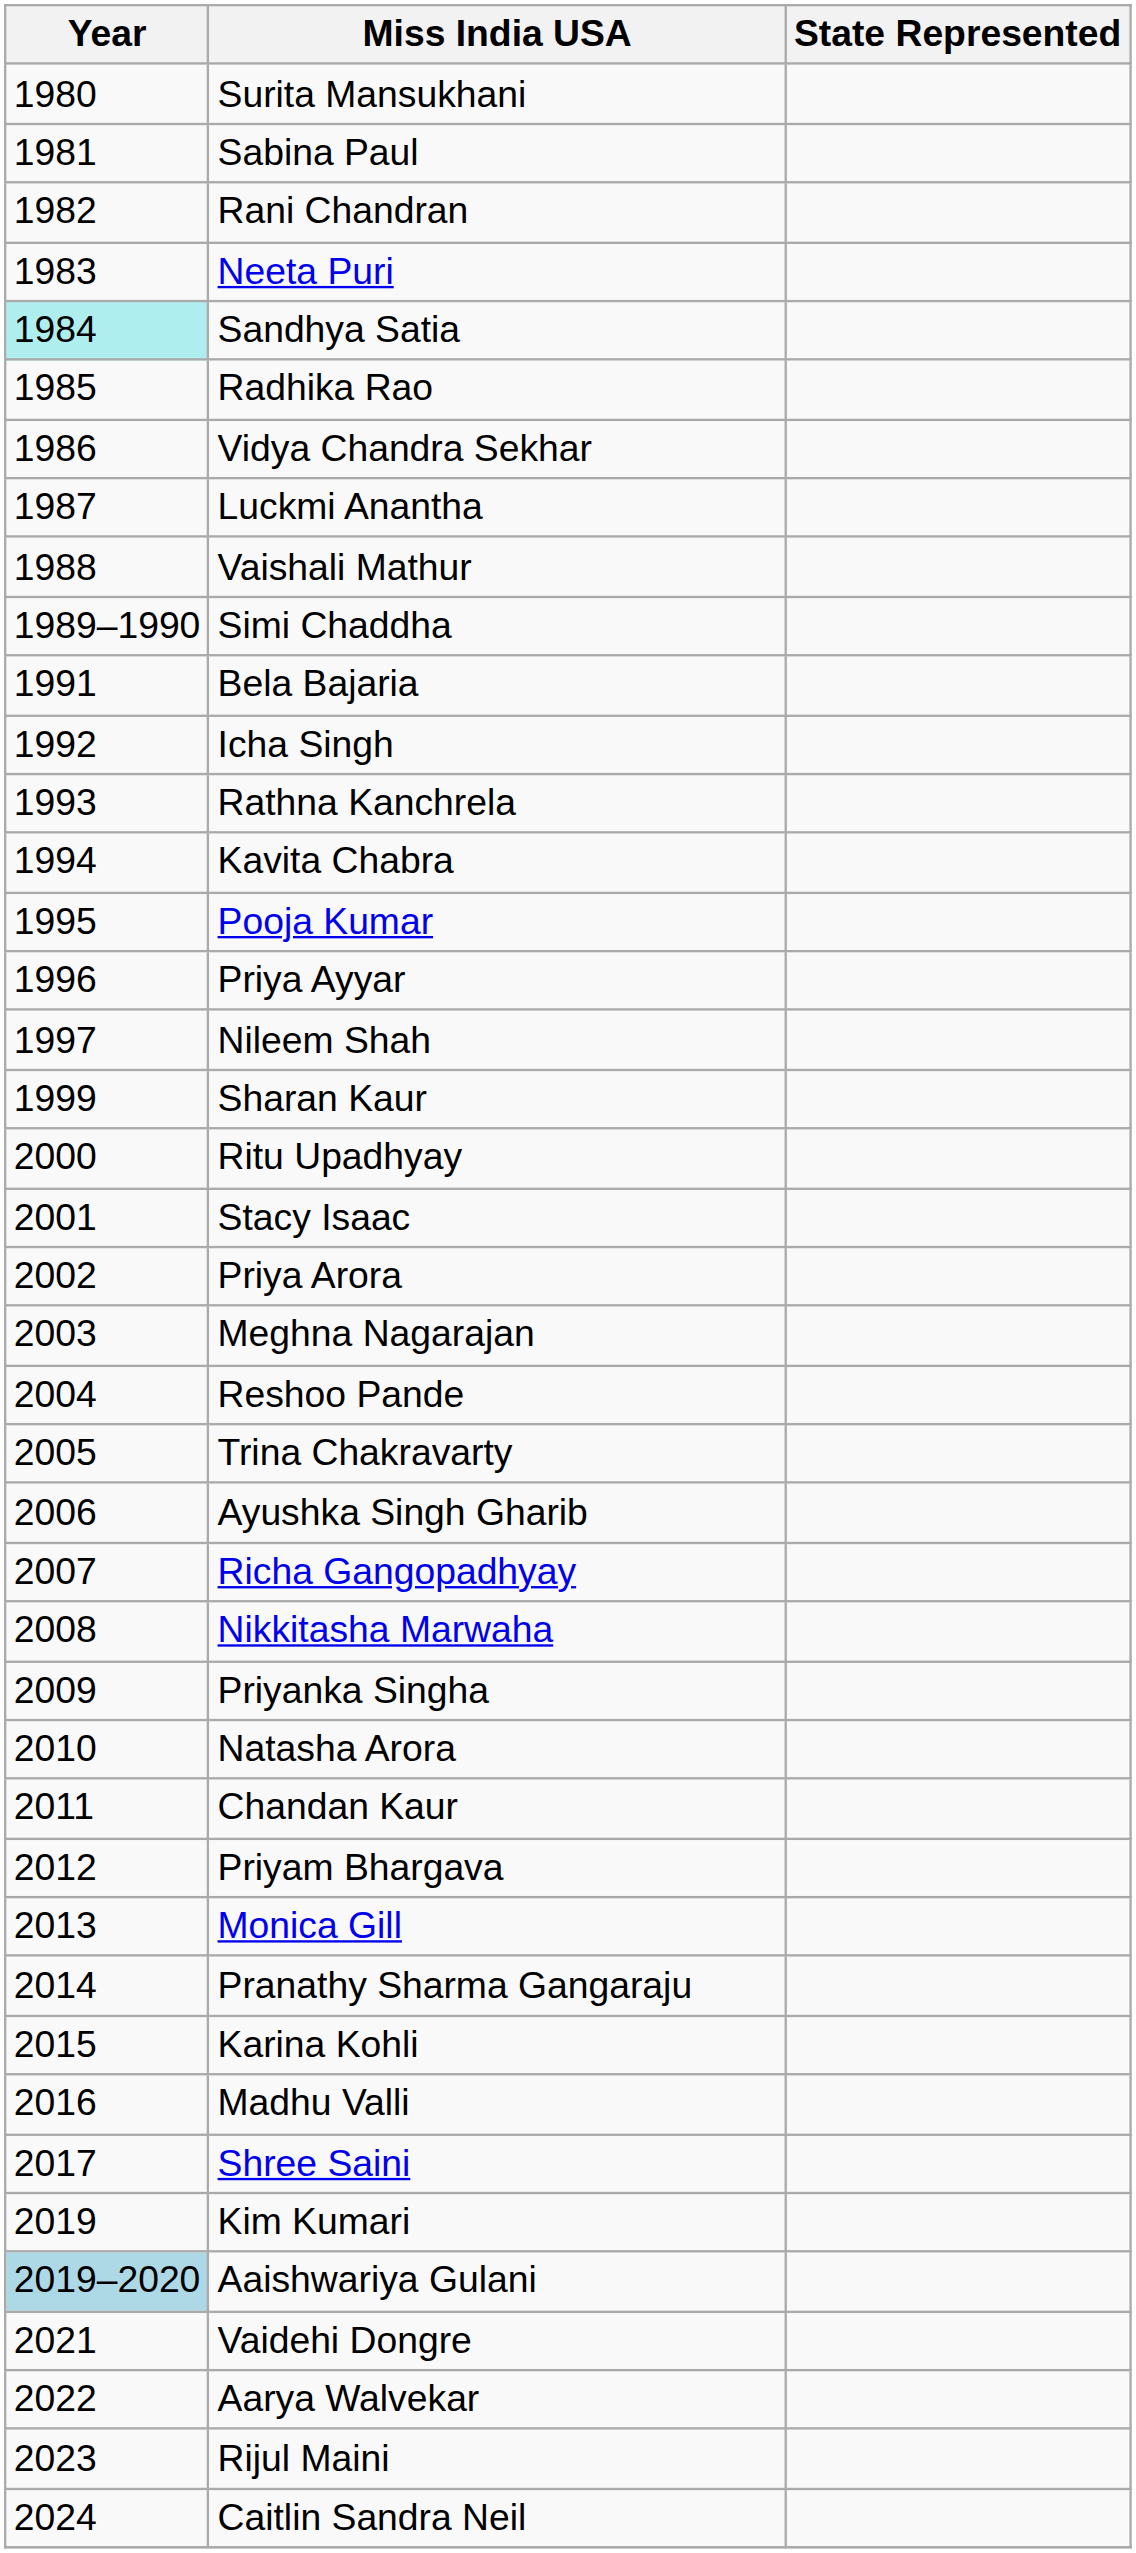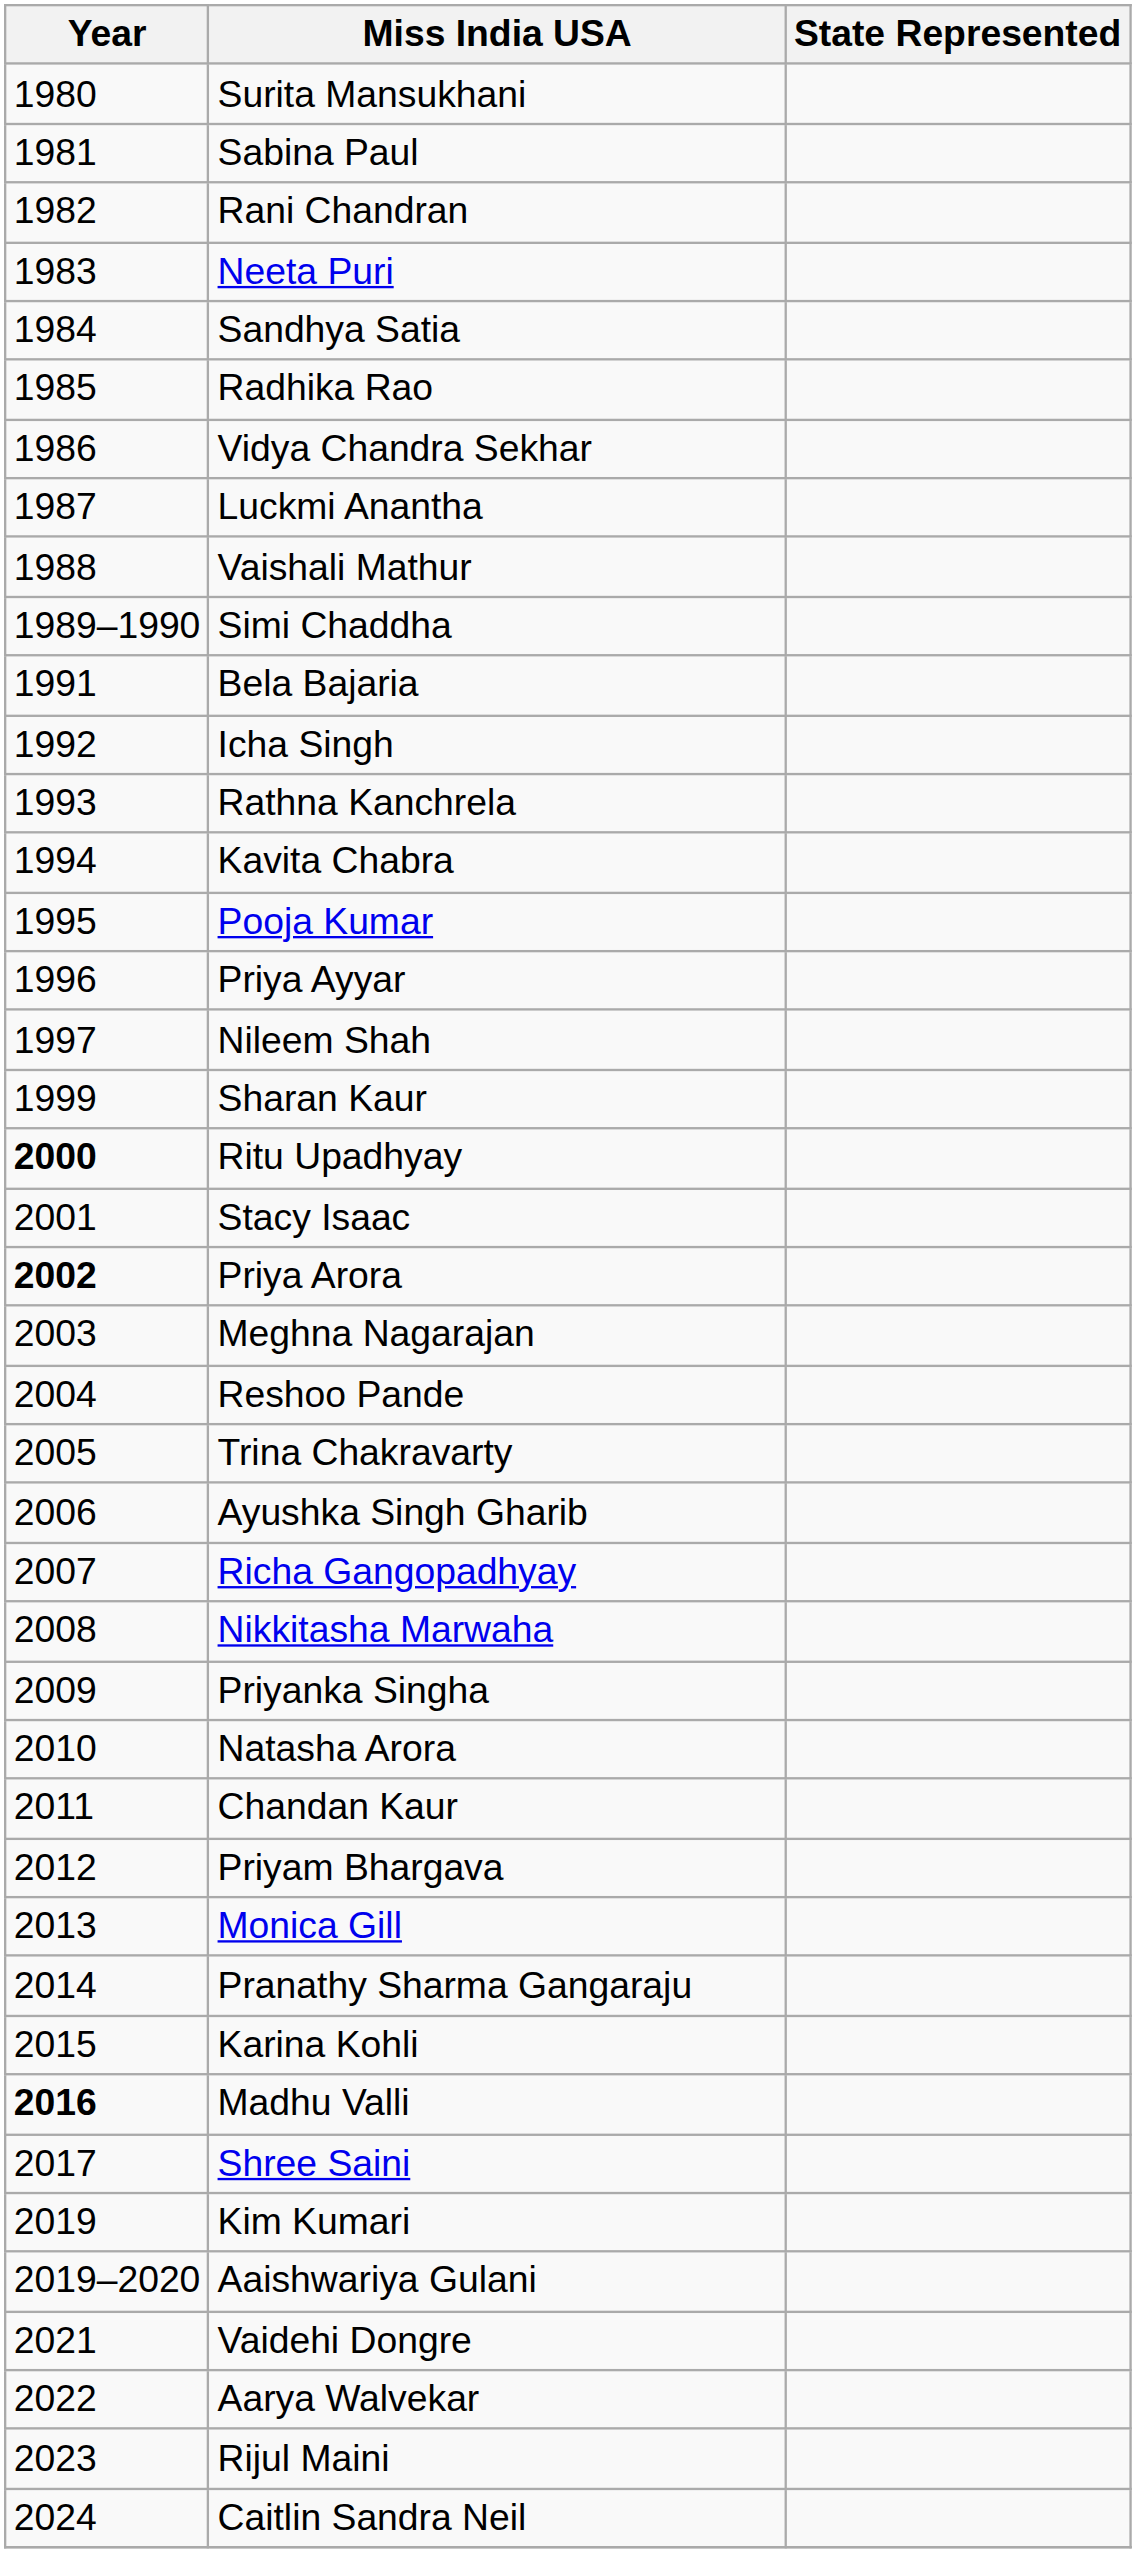(55, 329) paleturquoise background -> (55, 329) no background
(55, 1157) normal -> (55, 1157) bold
(55, 1275) normal -> (55, 1275) bold
(55, 2103) normal -> (55, 2103) bold
(107, 2280) lightblue background -> (107, 2280) no background
